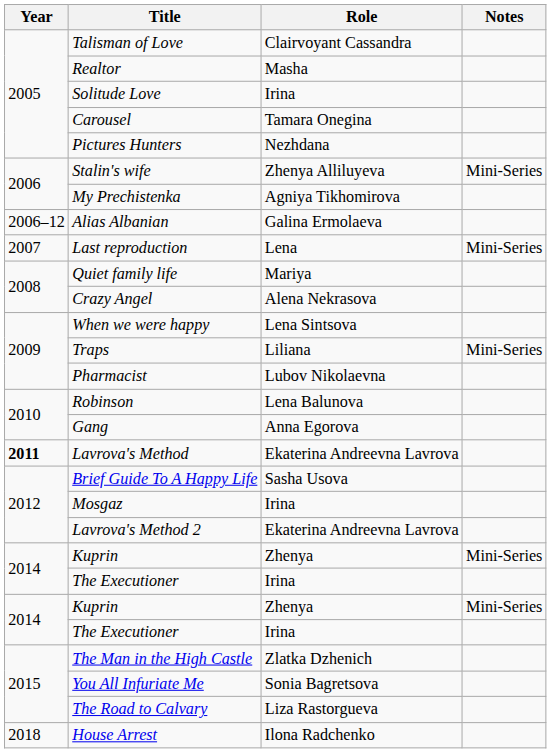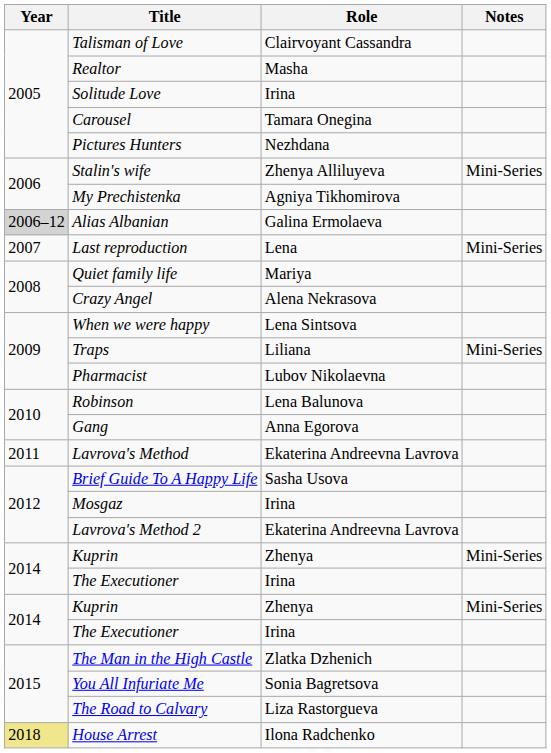(37, 222) no background -> (37, 222) lightgrey background
(24, 453) bold -> (24, 453) normal
(24, 734) no background -> (24, 734) khaki background
